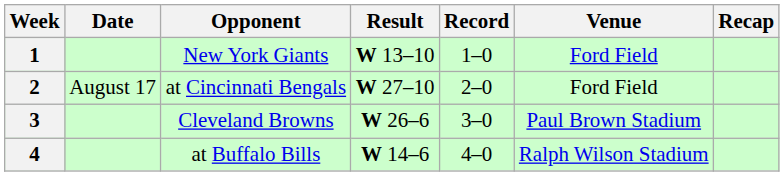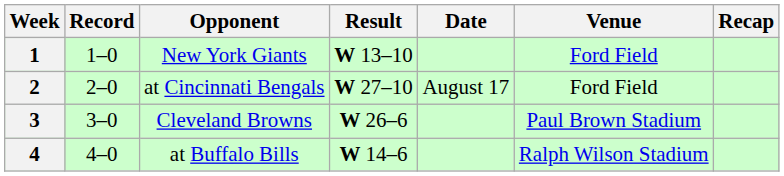columns swapped: (113, 21) <-> (477, 21)
